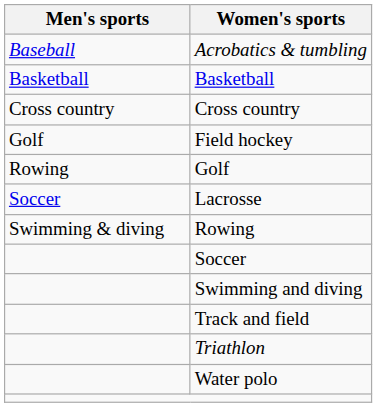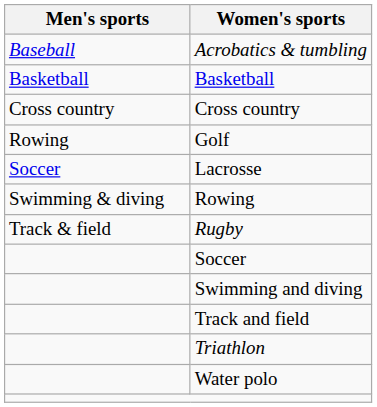- row: (244, 139)
+ row: (219, 229)
